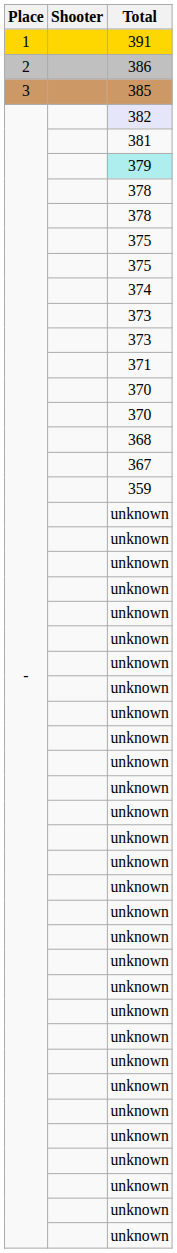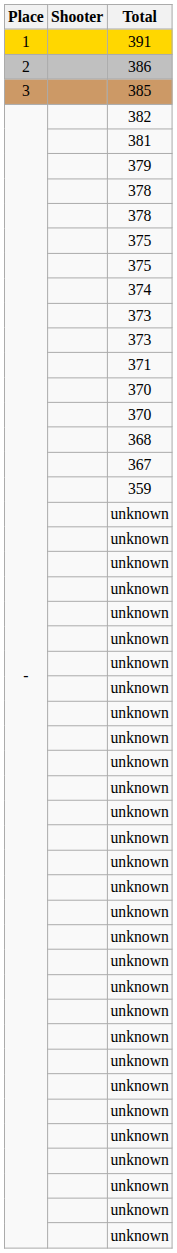(140, 116) lavender background -> (140, 116) no background
(140, 166) paleturquoise background -> (140, 166) no background
